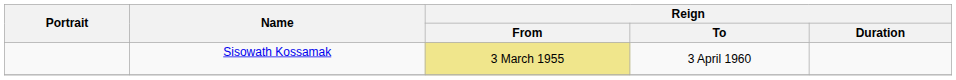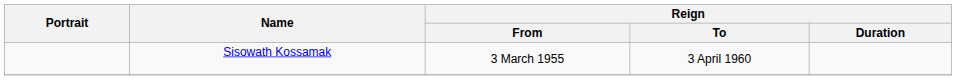(527, 58) khaki background -> (527, 58) no background
